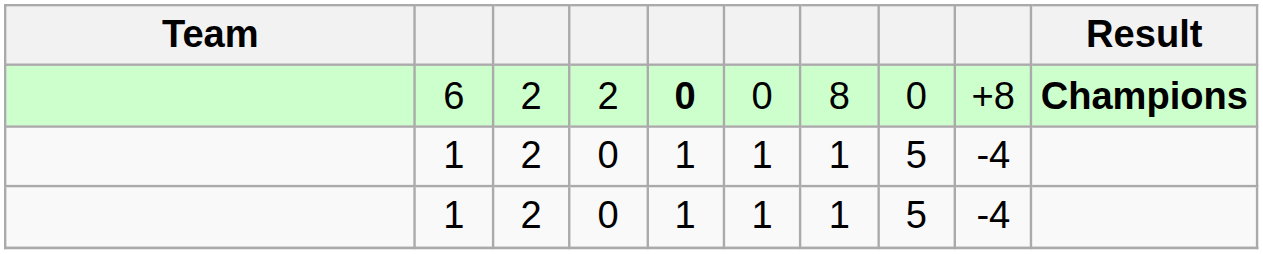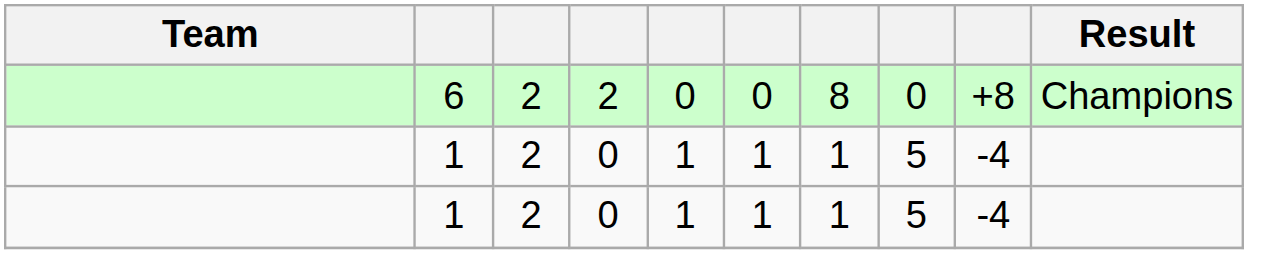(685, 95) bold -> (685, 95) normal
(1144, 95) bold -> (1137, 95) normal
